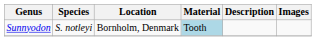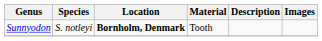(138, 28) normal -> (141, 28) bold
(195, 28) lightblue background -> (201, 28) no background
